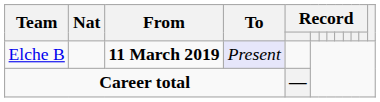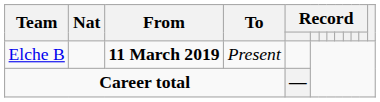(254, 54) lavender background -> (254, 54) no background
